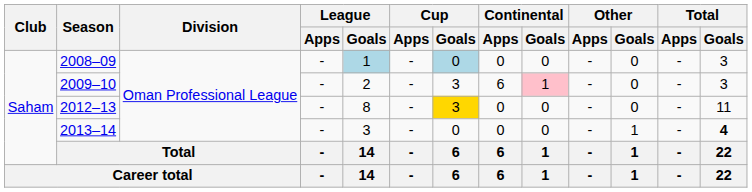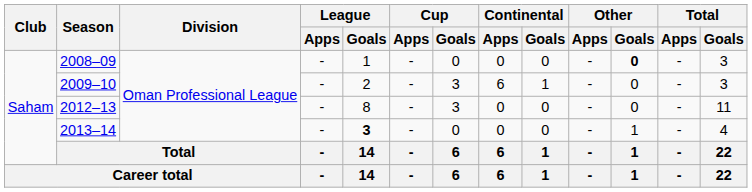(367, 61) lightblue background -> (367, 61) no background
(456, 61) lightblue background -> (456, 61) no background
(634, 61) normal -> (634, 61) bold
(545, 84) pink background -> (545, 84) no background
(456, 107) gold background -> (456, 107) no background
(367, 130) normal -> (367, 130) bold
(724, 130) bold -> (724, 130) normal
